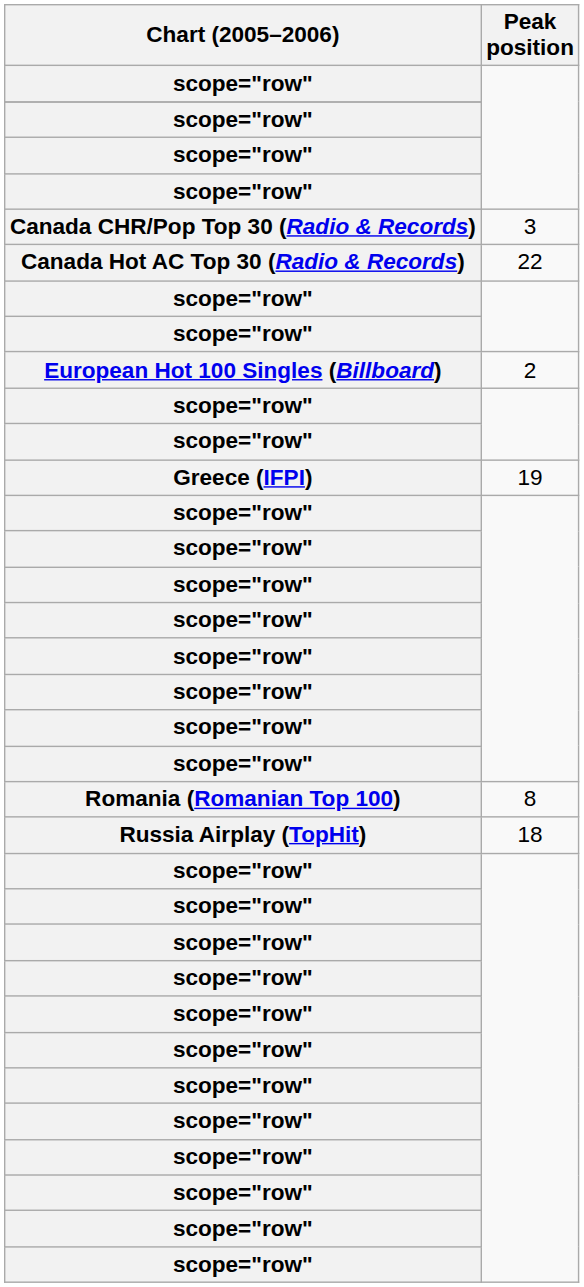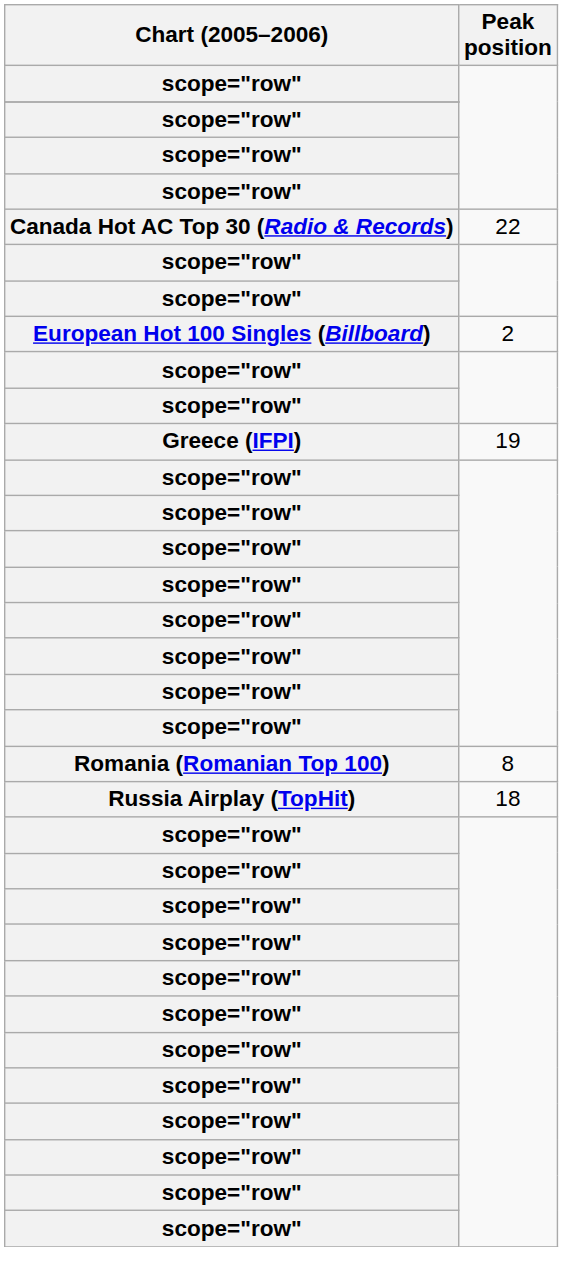- row: (243, 226)
